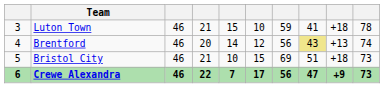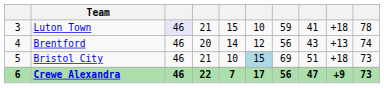(179, 28) no background -> (179, 28) lavender background
(313, 44) khaki background -> (313, 44) no background
(259, 59) no background -> (259, 59) lightblue background
